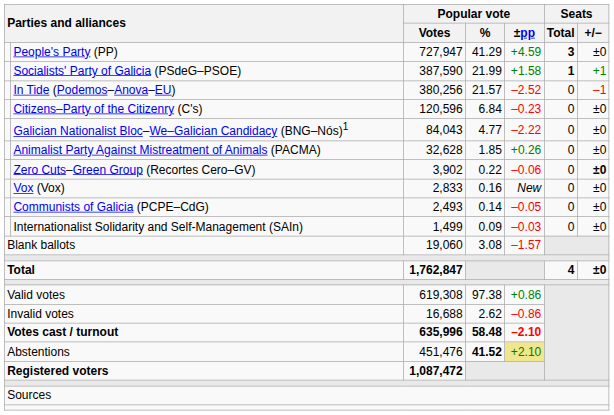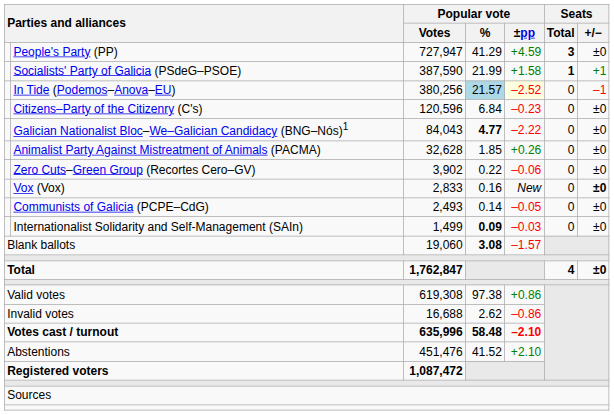(487, 90) no background -> (487, 90) lightblue background
(526, 90) no background -> (526, 90) lightyellow background
(490, 129) normal -> (490, 129) bold
(600, 169) bold -> (600, 169) normal
(600, 188) normal -> (600, 188) bold
(490, 226) normal -> (490, 226) bold
(490, 245) normal -> (490, 245) bold
(487, 351) bold -> (487, 351) normal
(526, 351) khaki background -> (526, 351) no background
